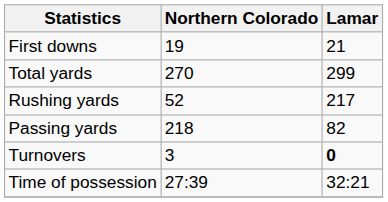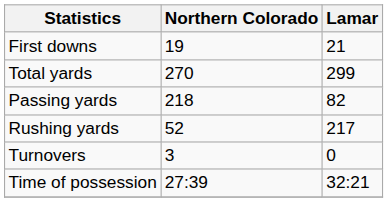rows swapped: (64, 100) <-> (63, 128)
(331, 155) bold -> (331, 155) normal
